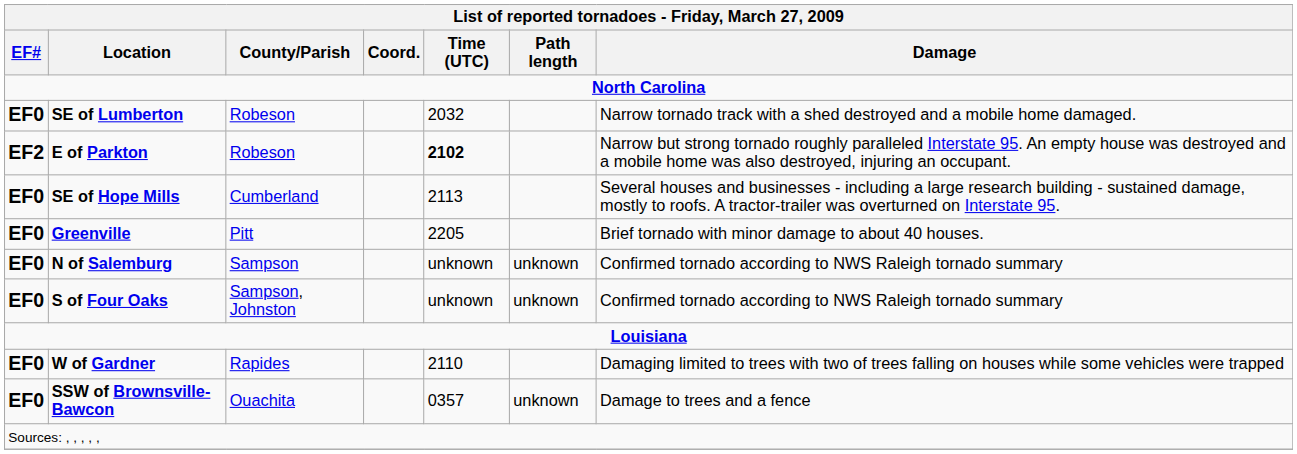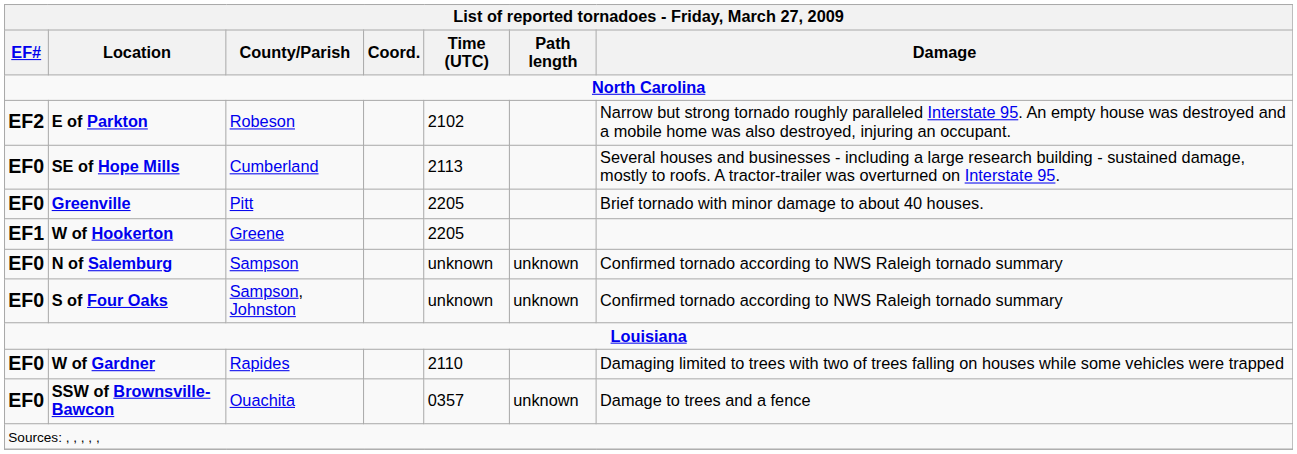- row: (117, 115)
(446, 152) bold -> (446, 122) normal
+ row: (112, 233)
